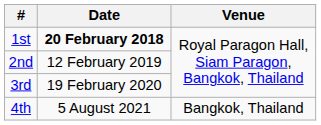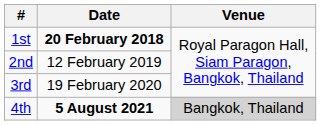(104, 108) normal -> (104, 108) bold
(243, 108) no background -> (243, 108) lightgrey background
